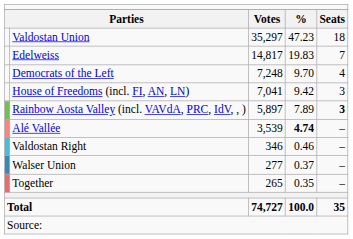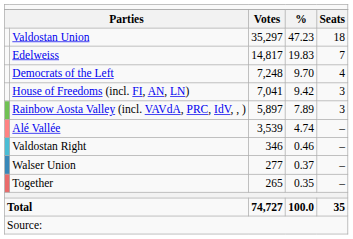(342, 110) bold -> (342, 110) normal
(304, 128) bold -> (304, 128) normal
